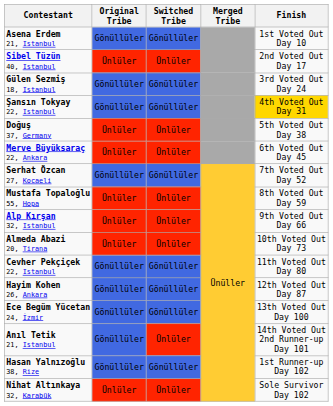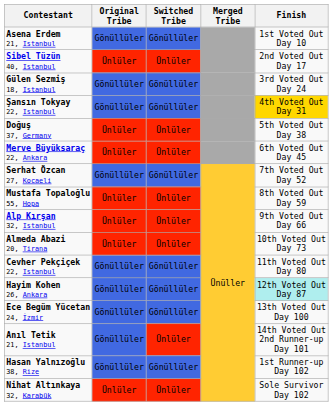(291, 289) no background -> (291, 289) paleturquoise background
